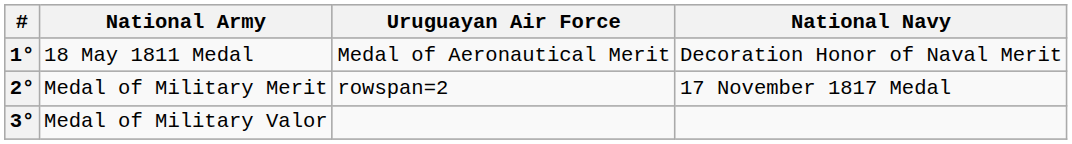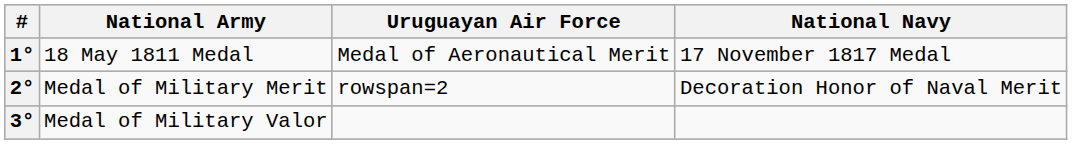(871, 55) Decoration Honor of Naval Merit -> (816, 55) 17 November 1817 Medal
(816, 88) 17 November 1817 Medal -> (871, 88) Decoration Honor of Naval Merit
